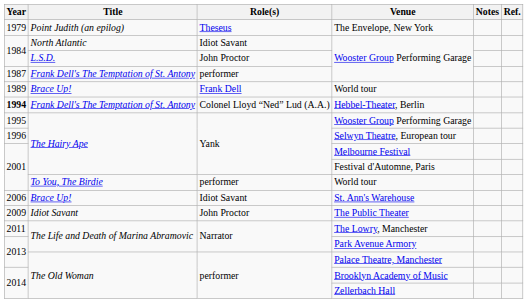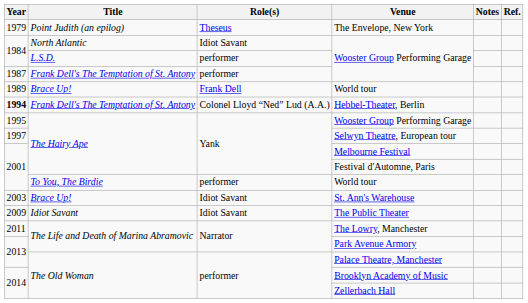(224, 58) John Proctor -> (219, 58) performer
(16, 136) 1996 -> (16, 136) 1997
(16, 197) 2006 -> (16, 197) 2003
(224, 213) John Proctor -> (223, 213) Idiot Savant
